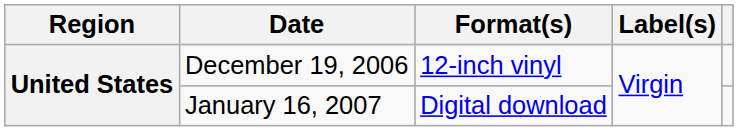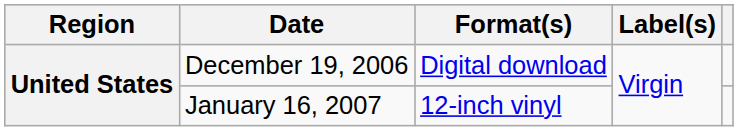(491, 65) 12-inch vinyl -> (513, 65) Digital download
(513, 105) Digital download -> (491, 105) 12-inch vinyl
